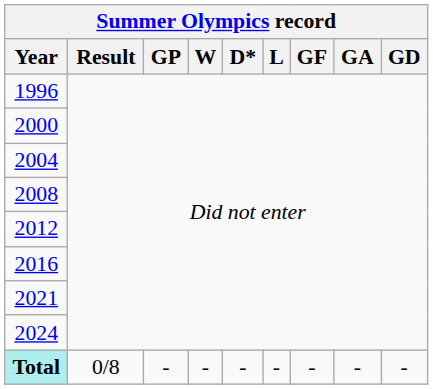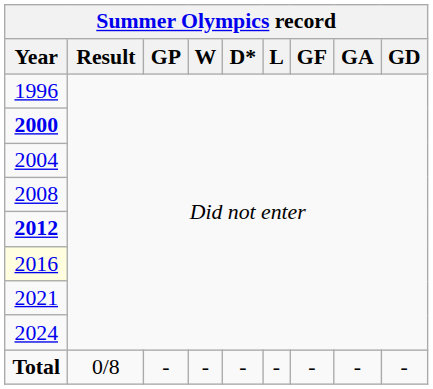(36, 125) normal -> (36, 125) bold
(36, 228) normal -> (36, 228) bold
(36, 263) no background -> (36, 263) lightyellow background
(36, 366) paleturquoise background -> (36, 366) no background
